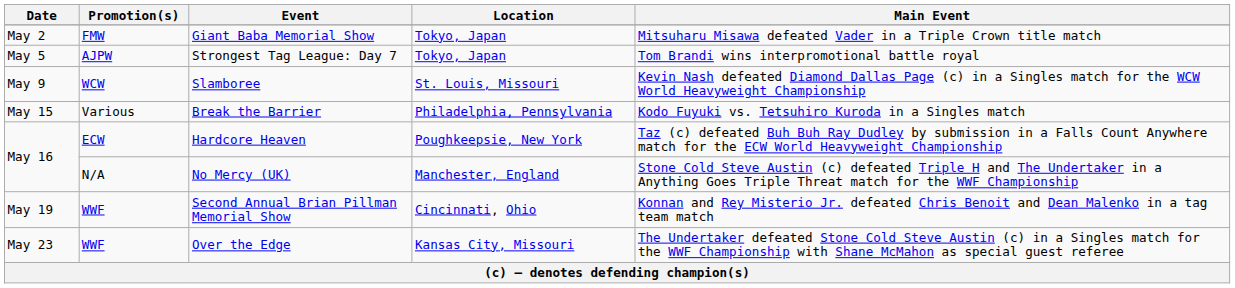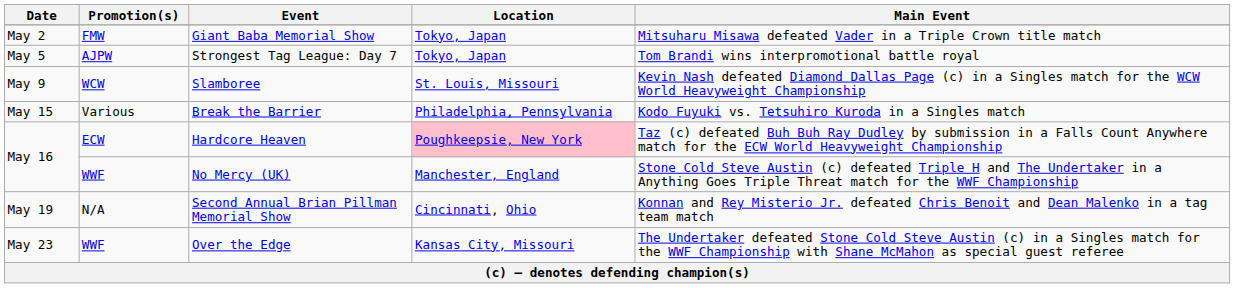(498, 139) no background -> (498, 139) pink background
(93, 174) N/A -> (93, 174) WWF
(93, 210) WWF -> (93, 210) N/A
